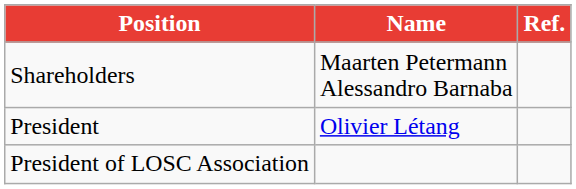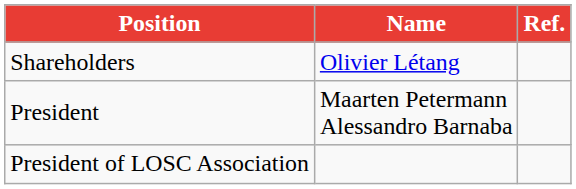(416, 74) Maarten Petermann Alessandro Barnaba -> (390, 61) Olivier Létang
(390, 125) Olivier Létang -> (416, 112) Maarten Petermann Alessandro Barnaba
